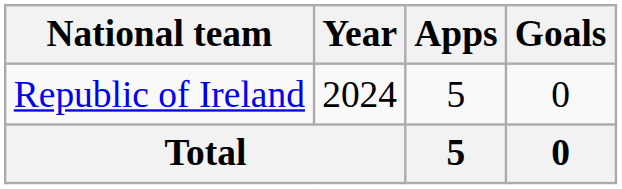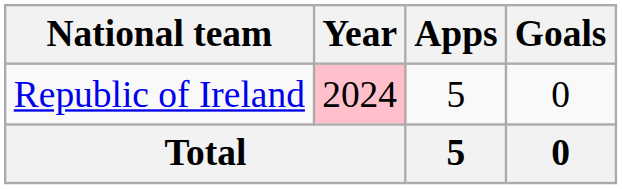(360, 93) no background -> (360, 93) pink background
